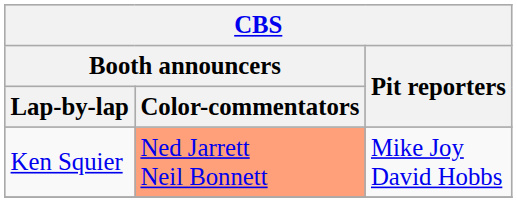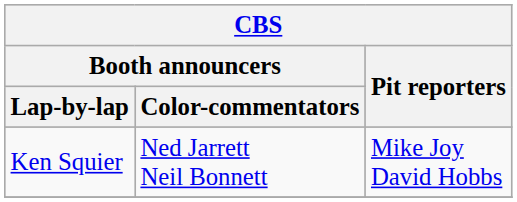(204, 162) lightsalmon background -> (204, 162) no background
